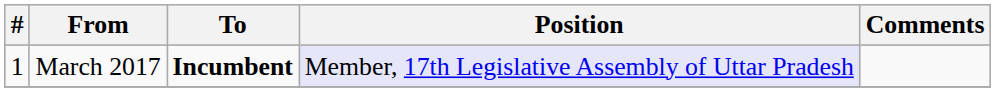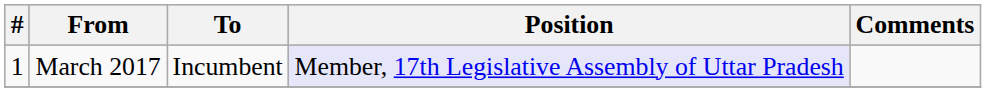(233, 65) bold -> (228, 65) normal
